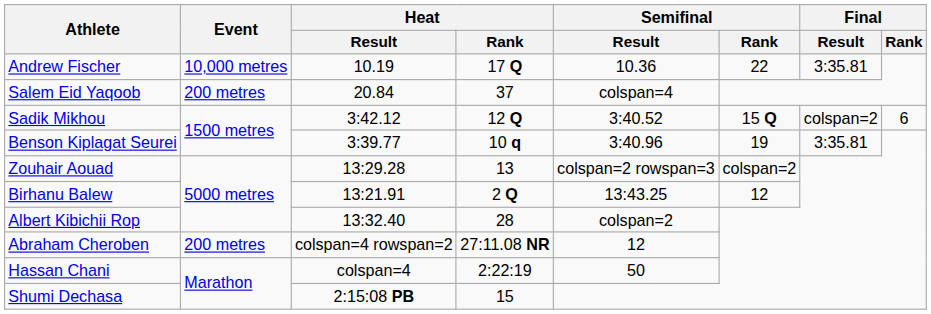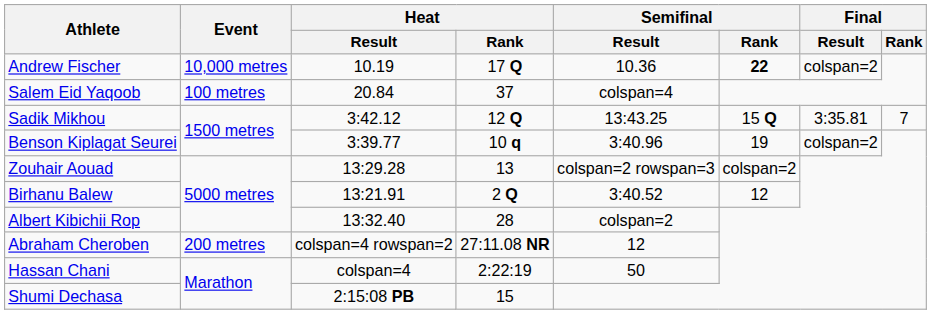(759, 67) normal -> (759, 67) bold
(841, 67) 3:35.81 -> (841, 67) colspan=2
(225, 93) 200 metres -> (225, 93) 100 metres
(636, 118) 3:40.52 -> (636, 118) 13:43.25
(841, 118) colspan=2 -> (841, 118) 3:35.81
(904, 118) 6 -> (904, 118) 7
(841, 144) 3:35.81 -> (841, 144) colspan=2
(636, 195) 13:43.25 -> (636, 195) 3:40.52
